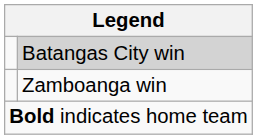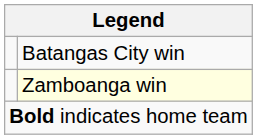(103, 52) lightgrey background -> (103, 52) no background
(94, 85) no background -> (94, 85) lightyellow background
